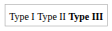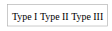(86, 16) bold -> (87, 16) normal
